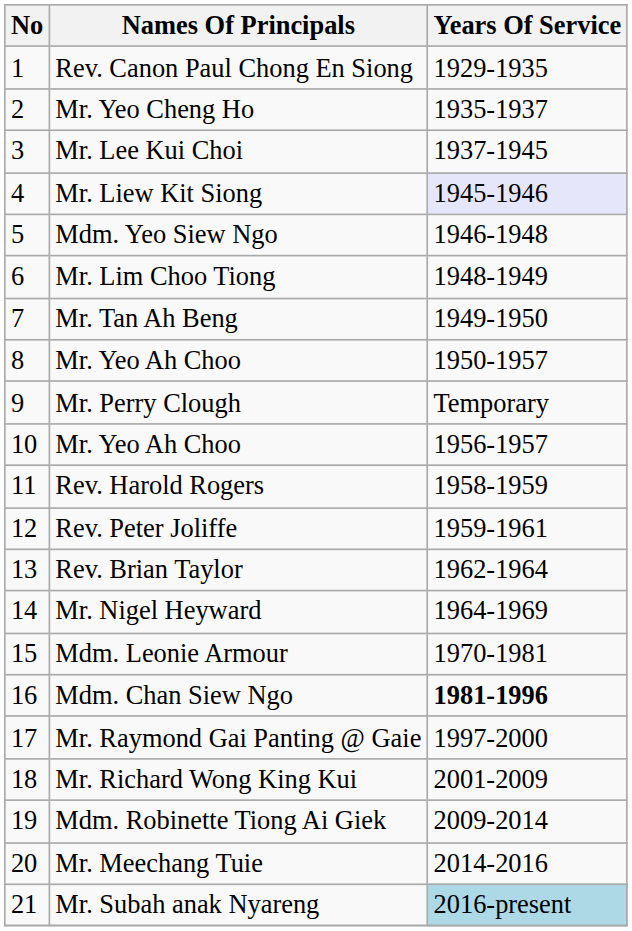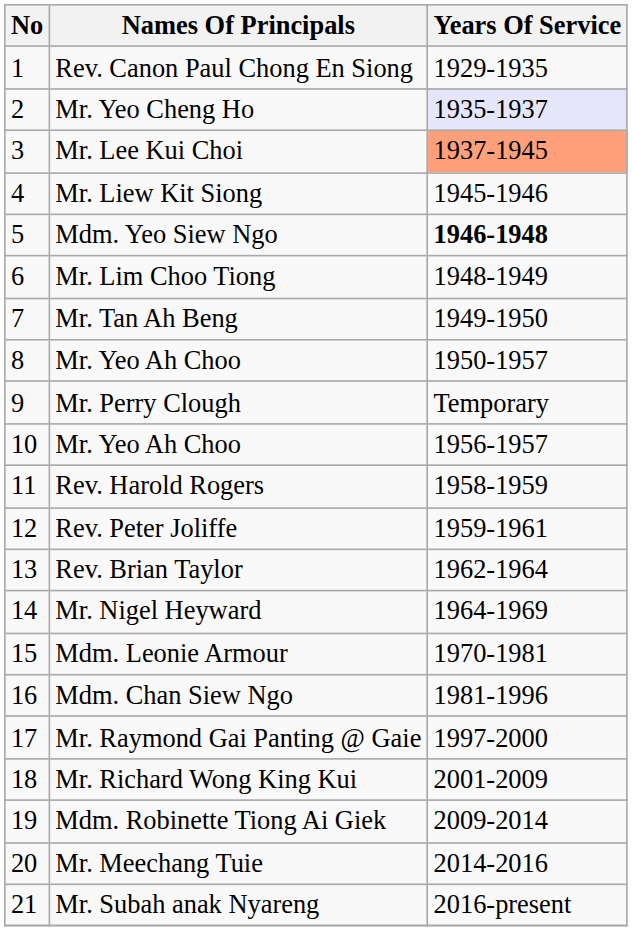(491, 109) no background -> (491, 109) lavender background
(491, 151) no background -> (491, 151) lightsalmon background
(491, 192) lavender background -> (491, 192) no background
(491, 234) normal -> (491, 234) bold
(491, 695) bold -> (491, 695) normal
(502, 904) lightblue background -> (502, 904) no background
